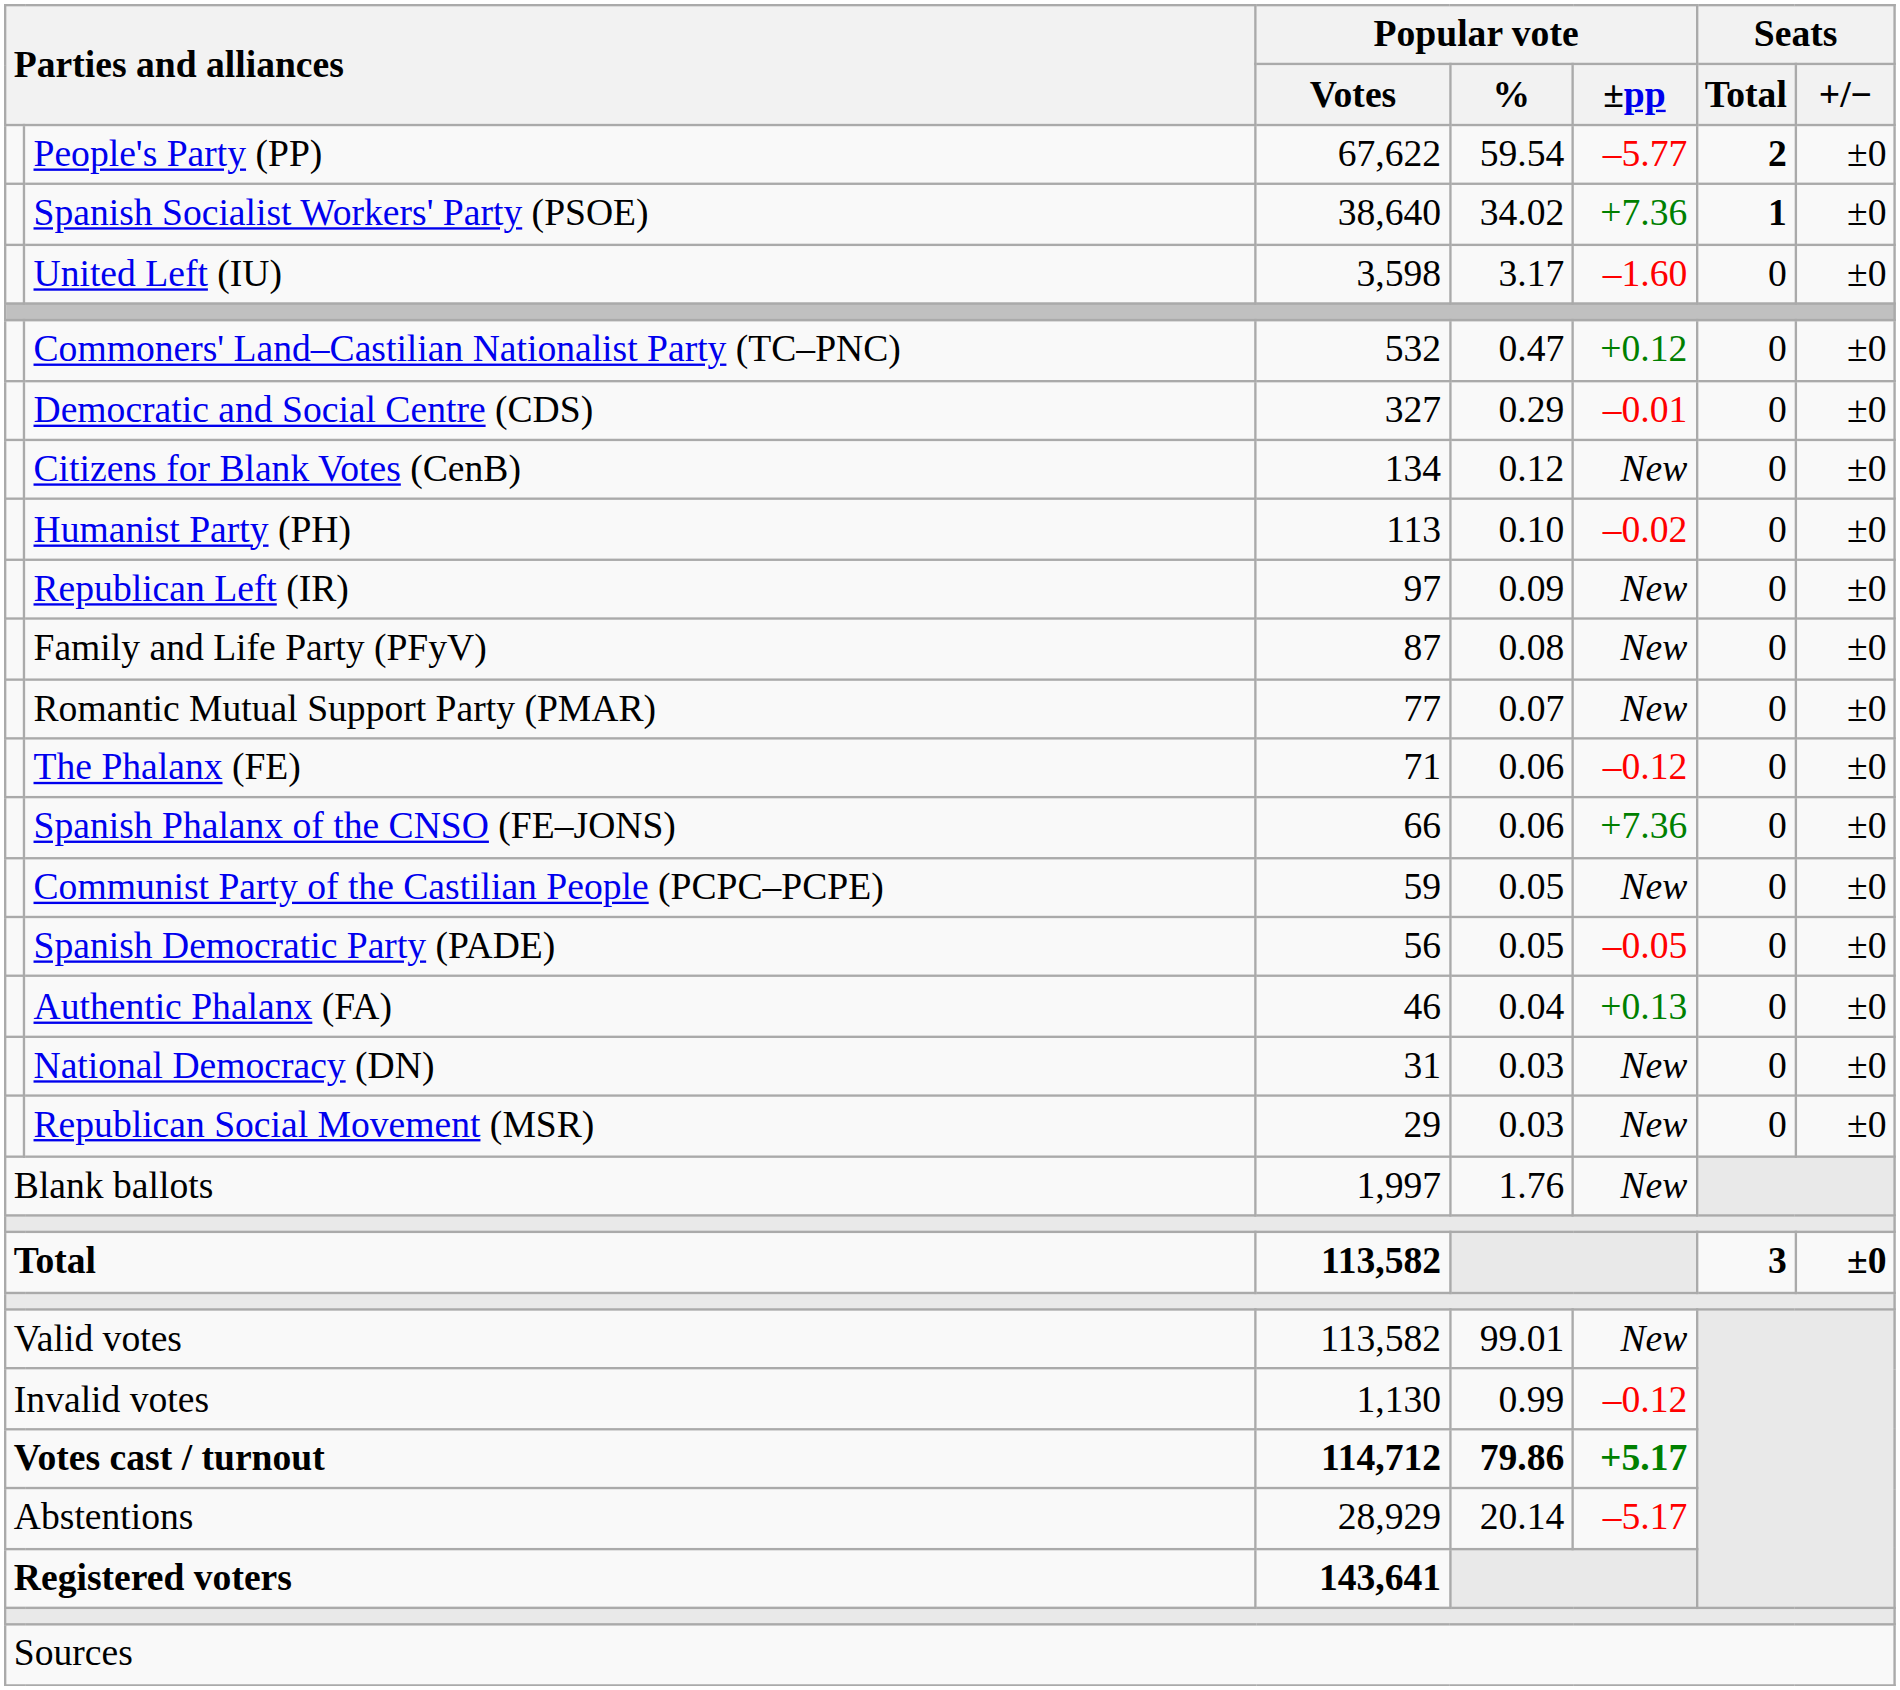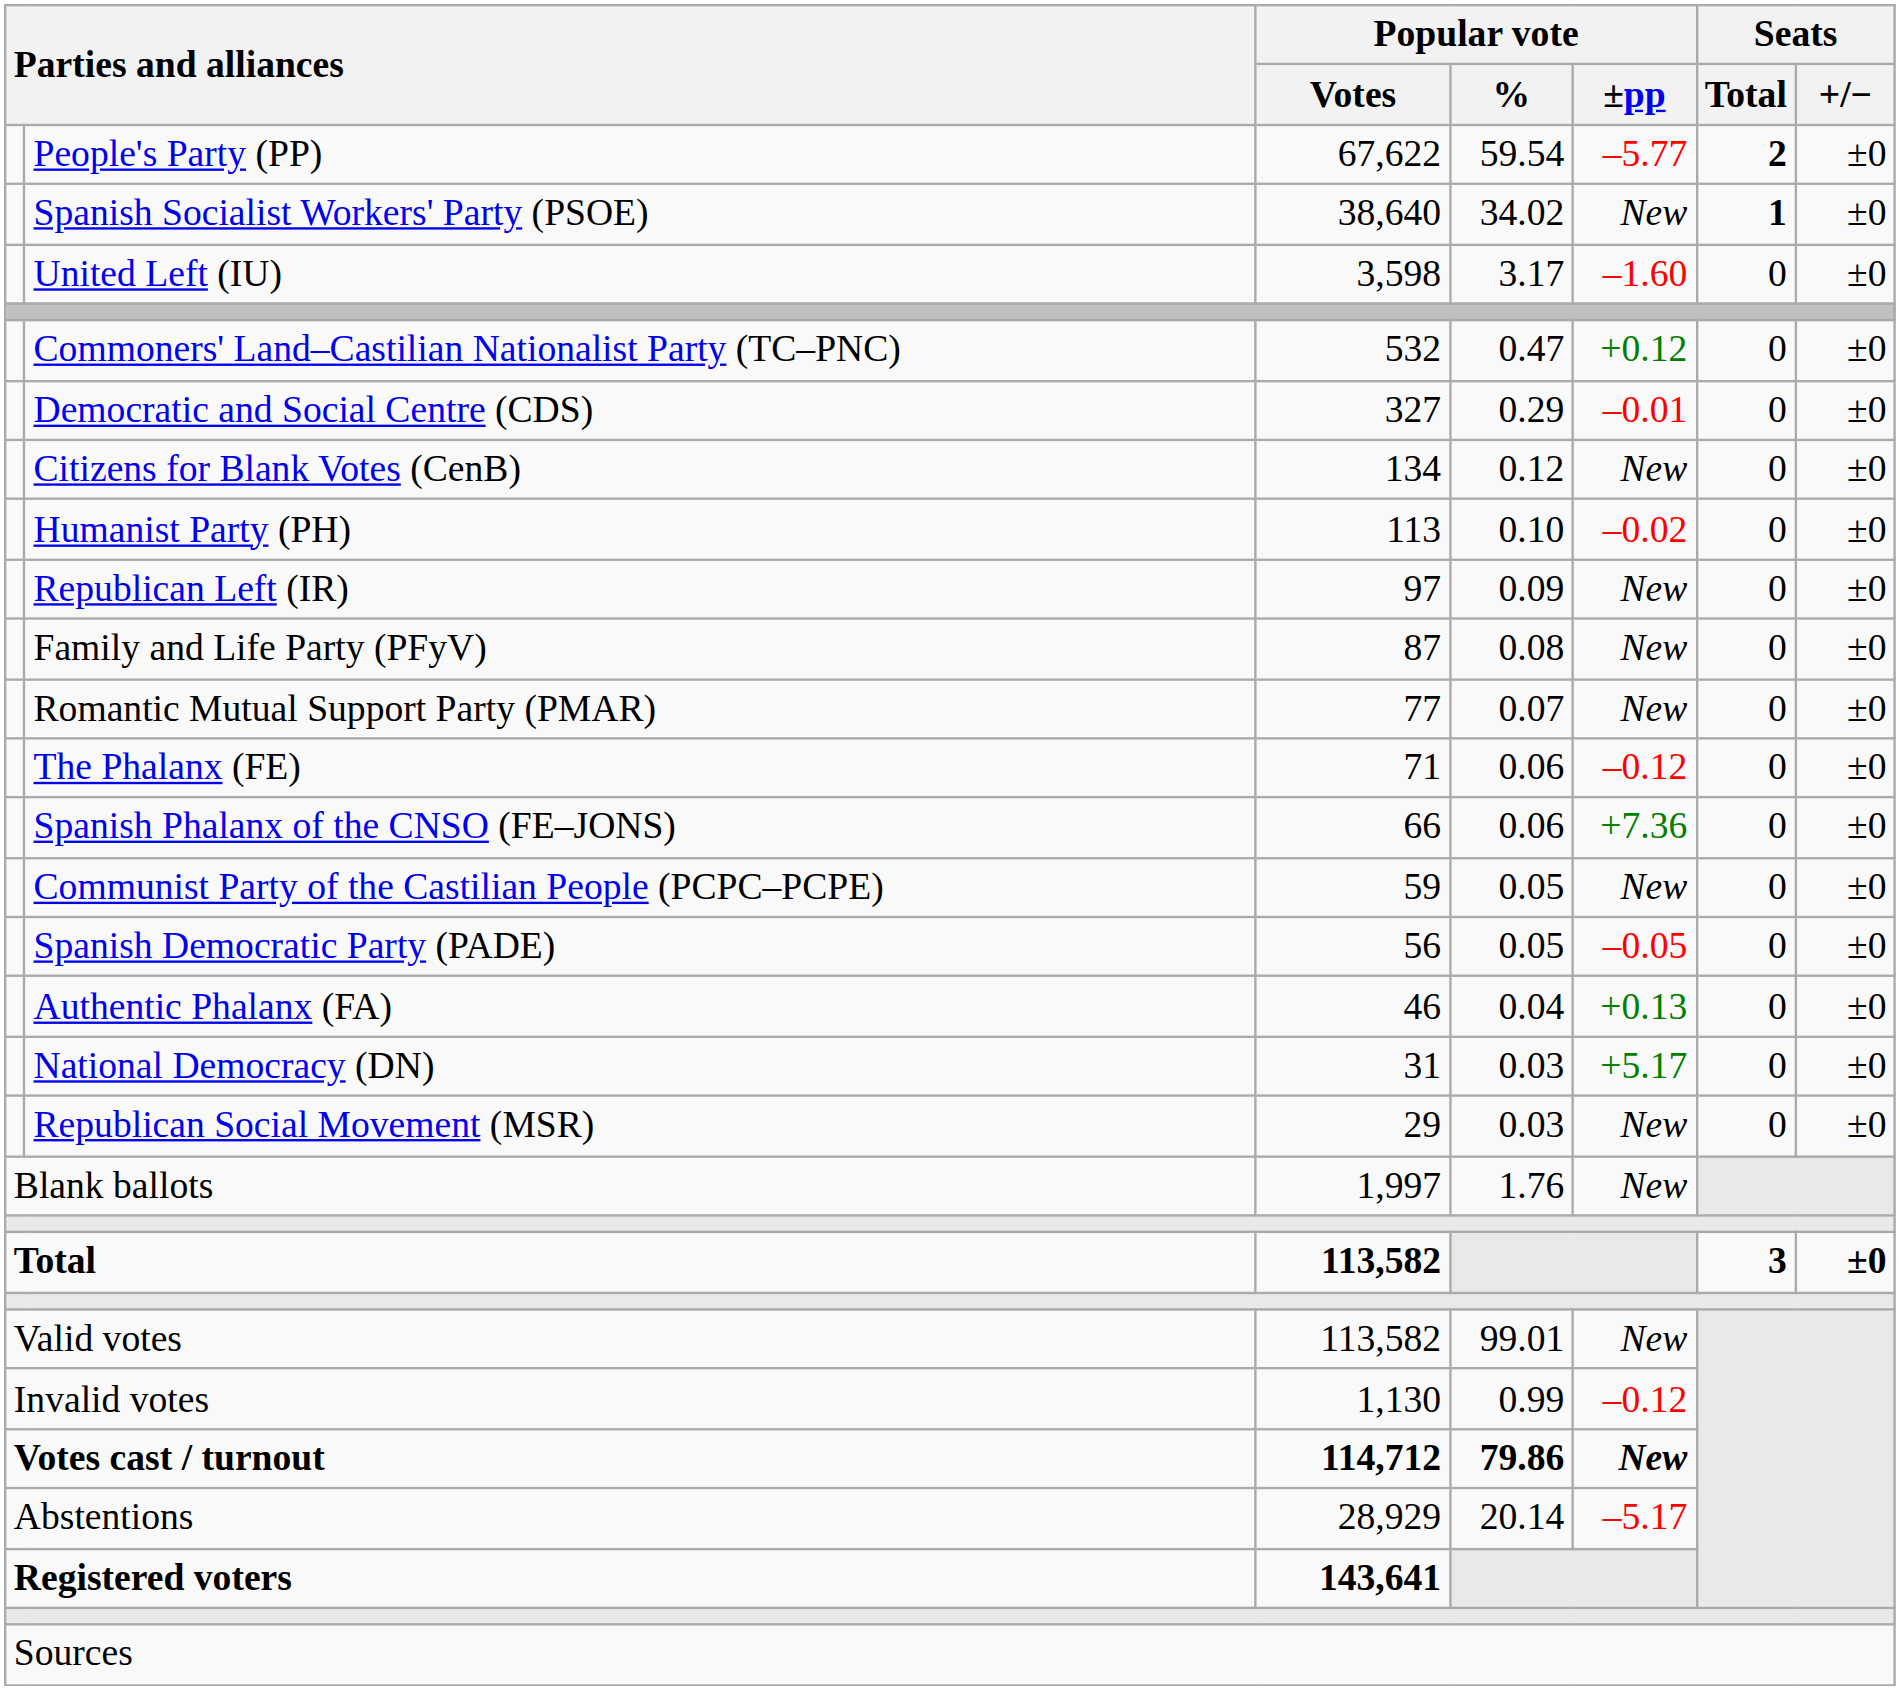(1644, 213) +7.36 -> (1654, 213) New
(1654, 1065) New -> (1644, 1065) +5.17
(1644, 1457) +5.17 -> (1653, 1457) New
